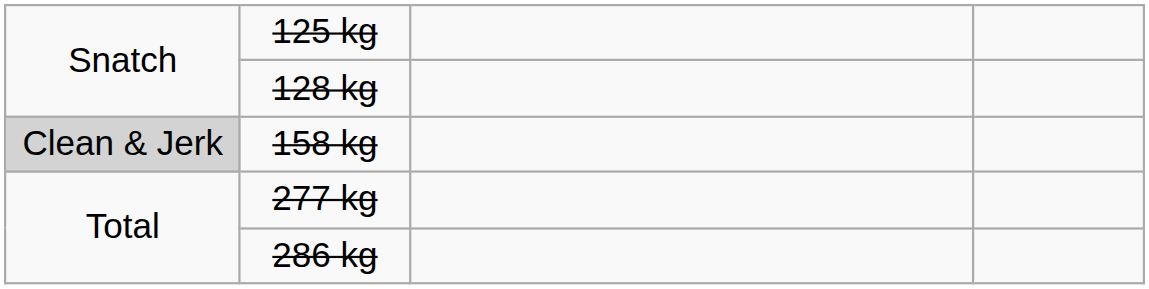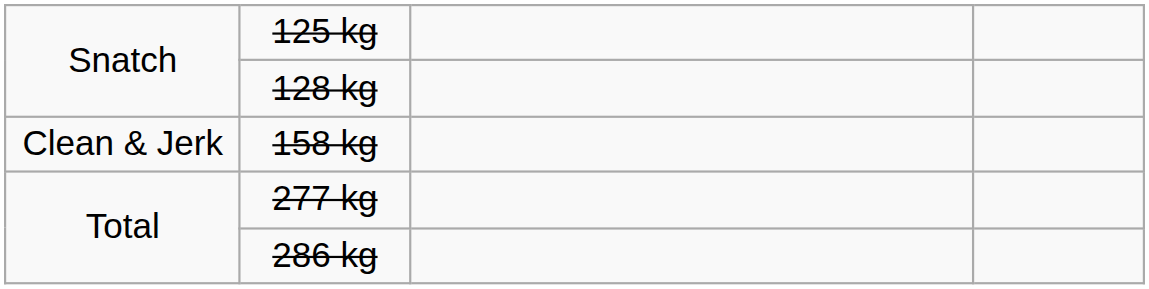(123, 143) lightgrey background -> (123, 143) no background
